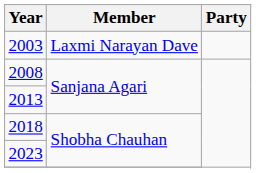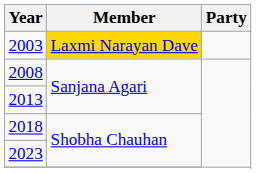(124, 45) no background -> (124, 45) gold background
